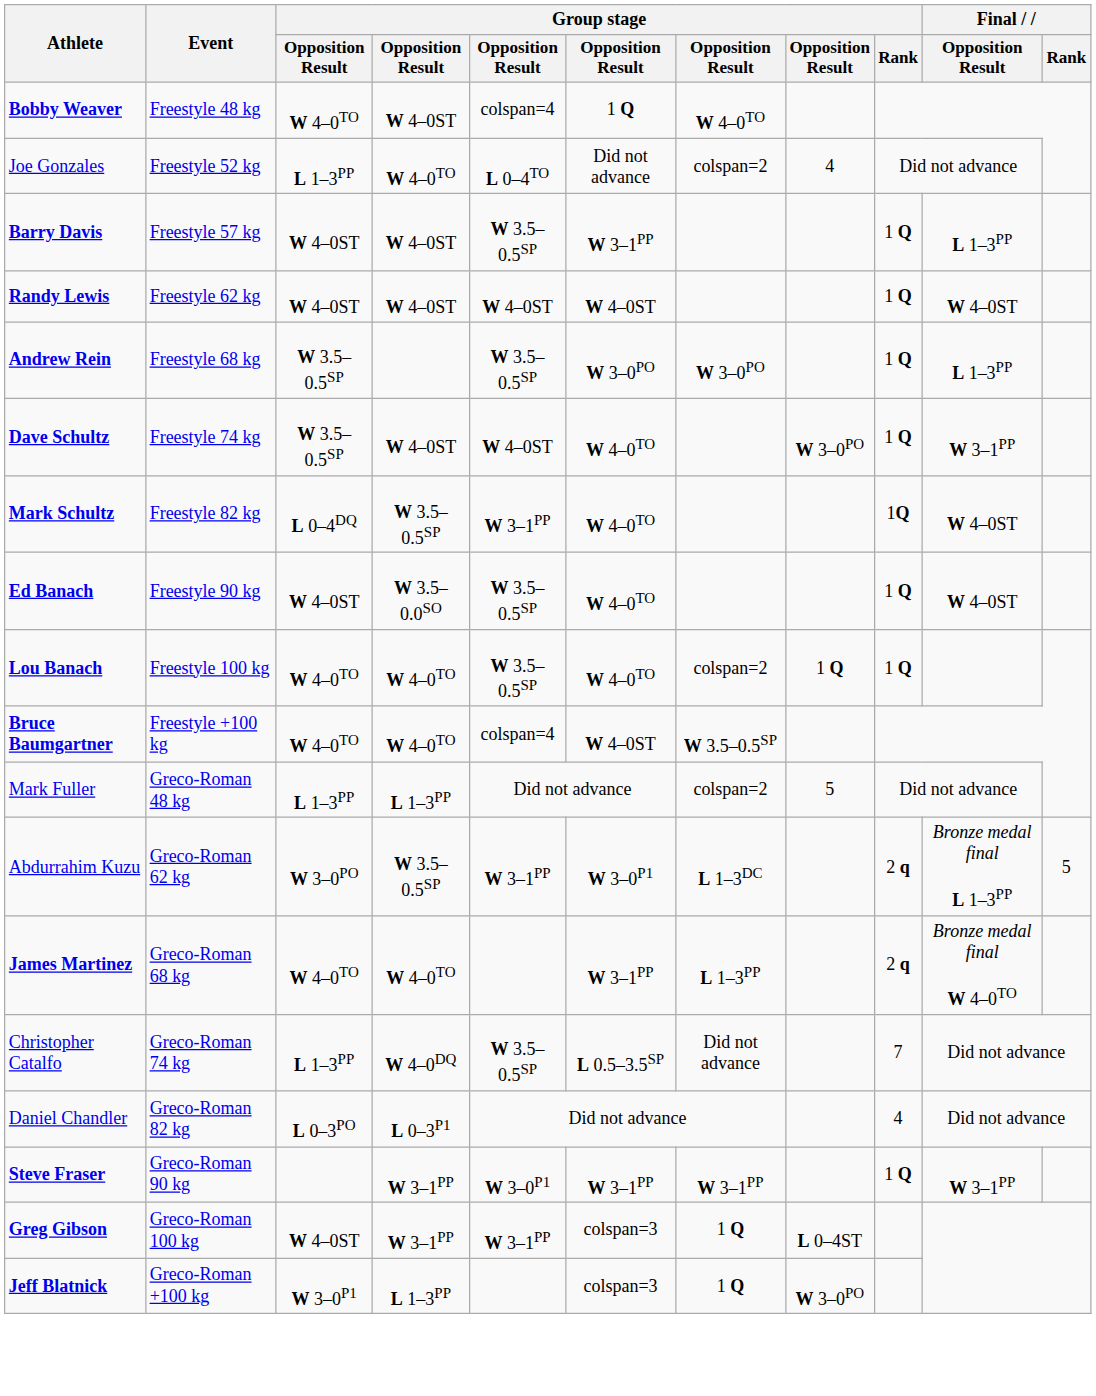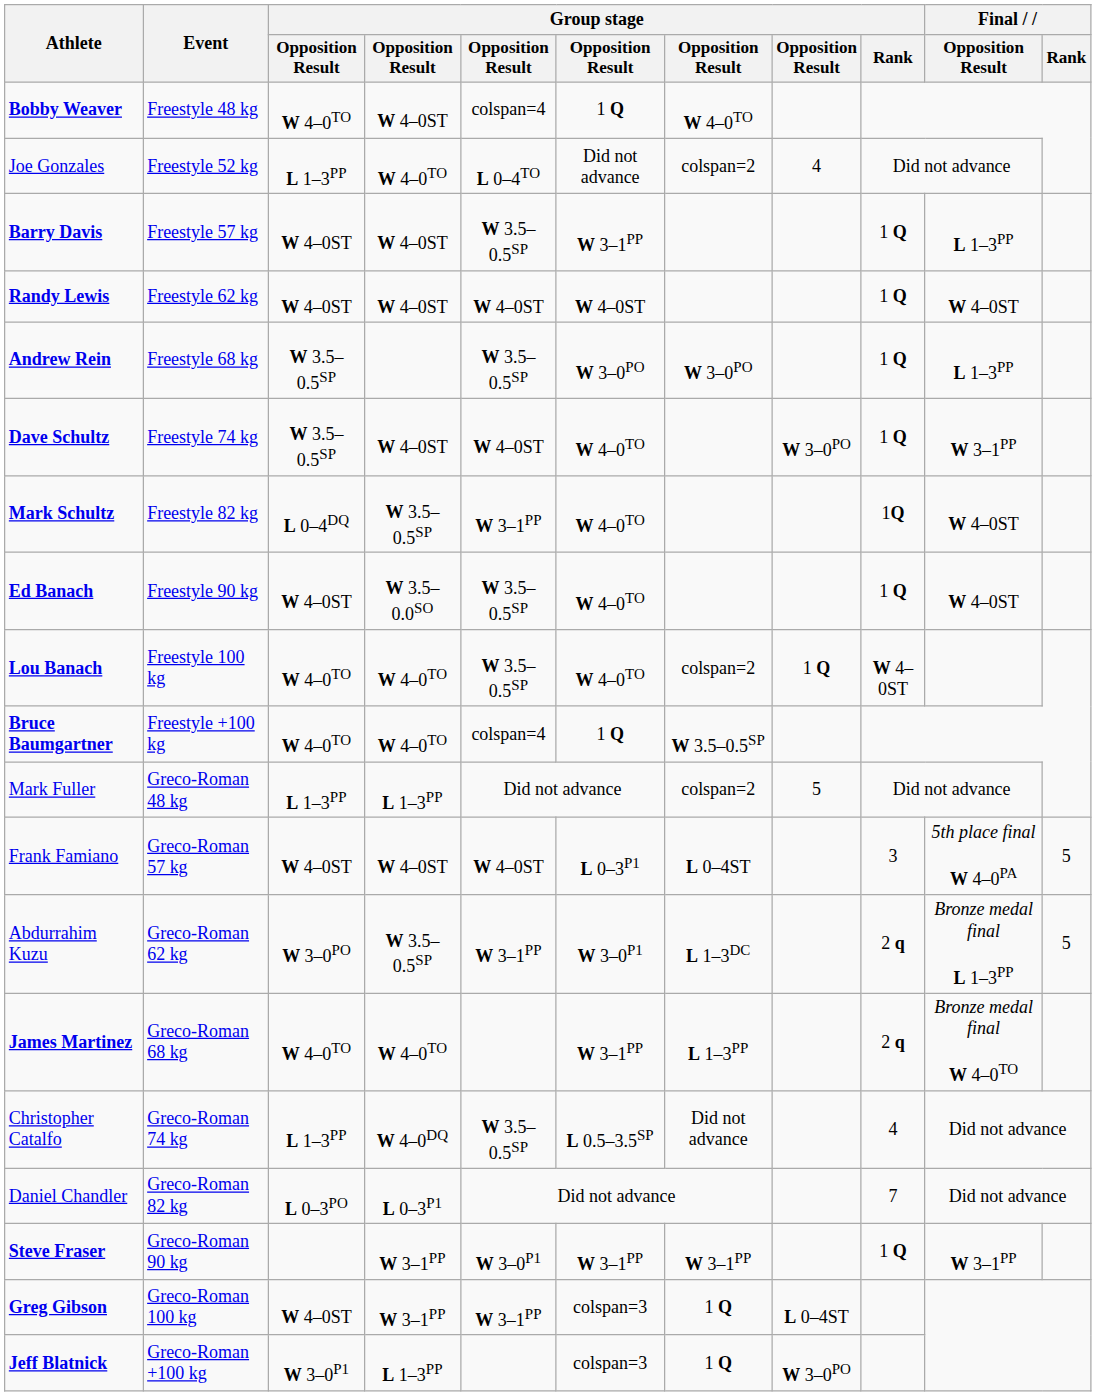(898, 668) 1 Q -> (893, 678) W 4–0ST
(621, 745) W 4–0ST -> (610, 734) 1 Q
+ row: (64, 856)
(898, 1052) 7 -> (893, 1129) 4
(898, 1119) 4 -> (893, 1196) 7
